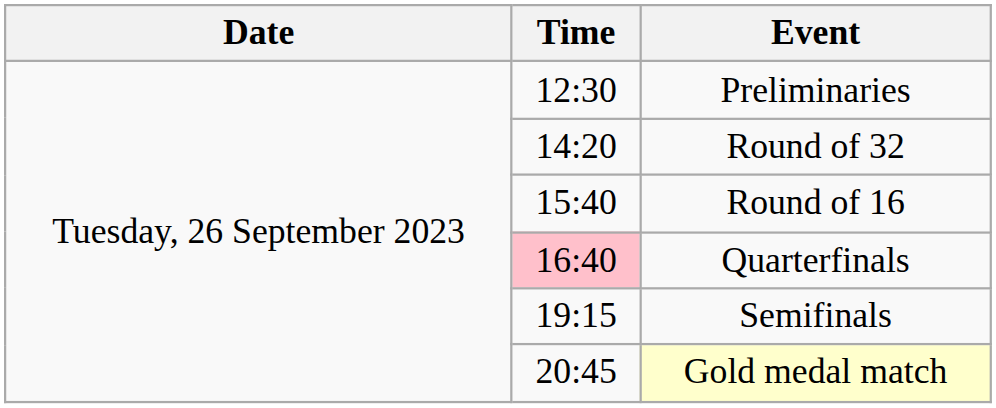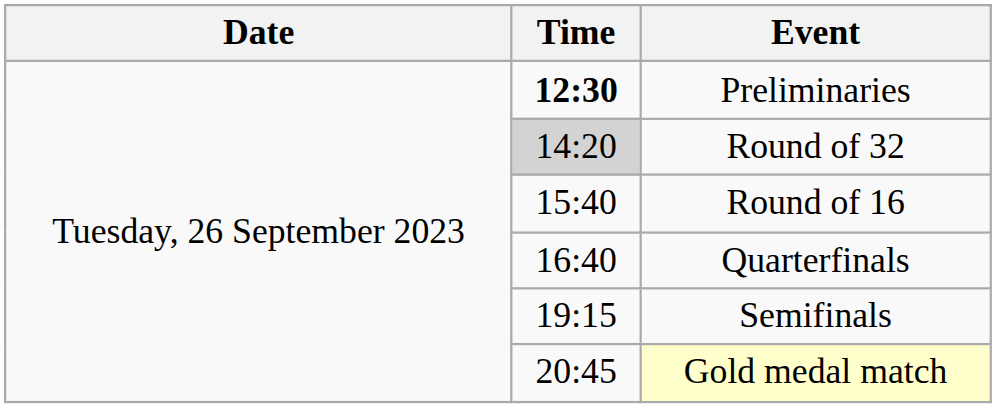(576, 89) normal -> (576, 89) bold
(576, 145) no background -> (576, 145) lightgrey background
(576, 259) pink background -> (576, 259) no background
